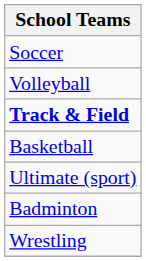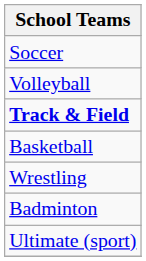(73, 177) Ultimate (sport) -> (48, 177) Wrestling
(48, 240) Wrestling -> (73, 240) Ultimate (sport)
